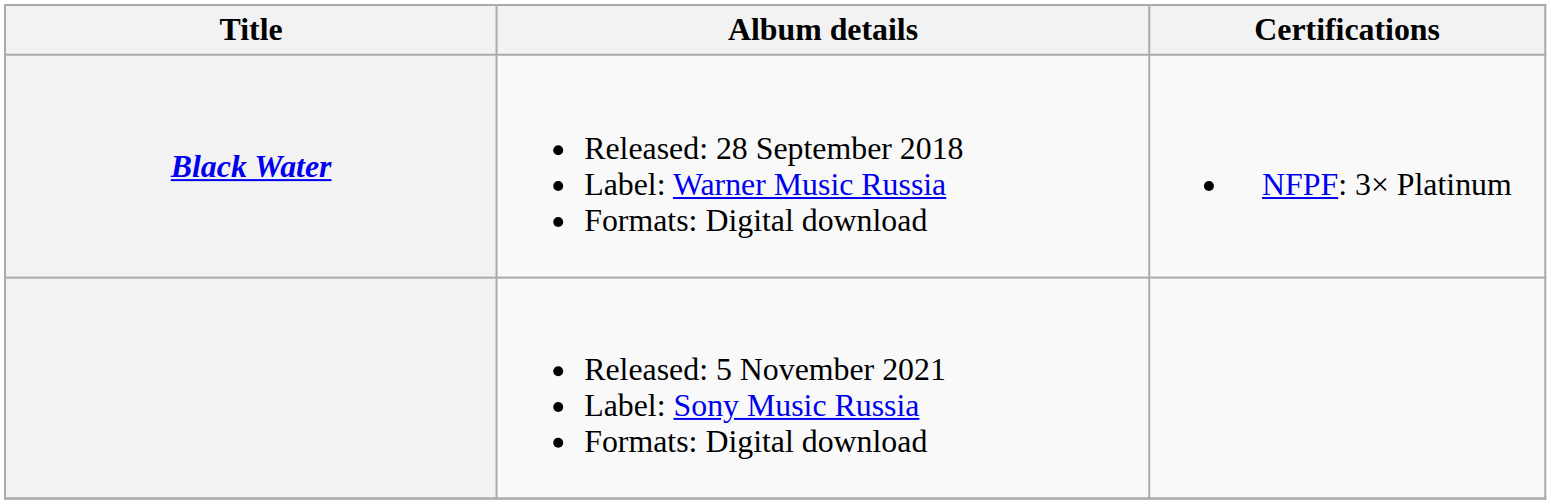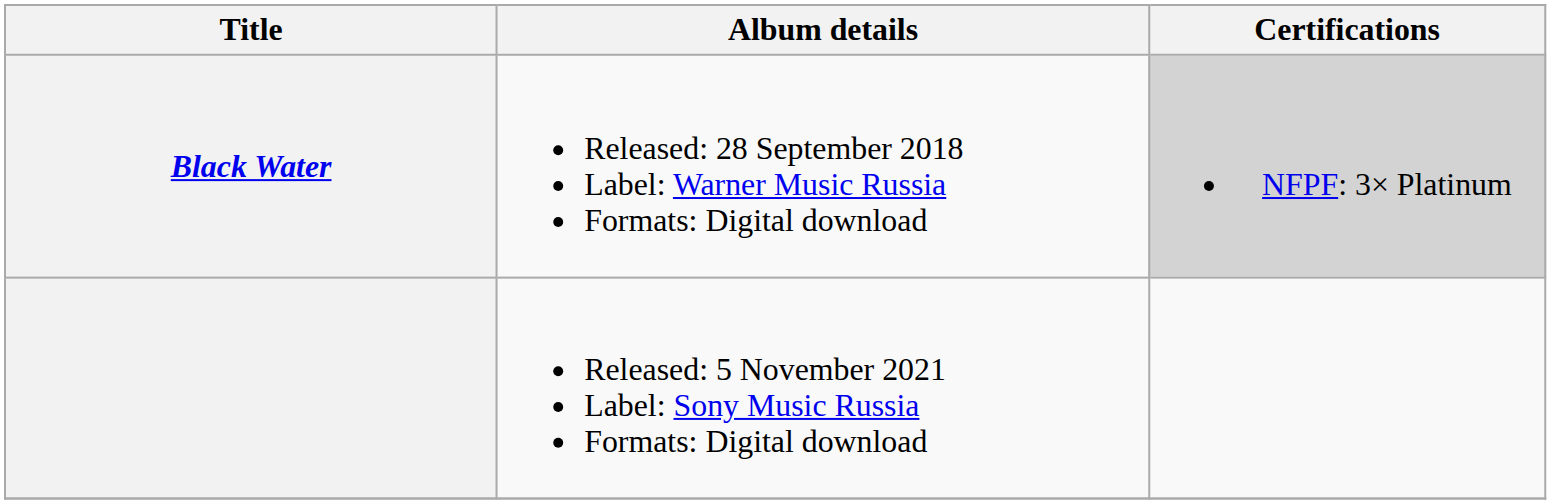(1347, 184) no background -> (1347, 184) lightgrey background
